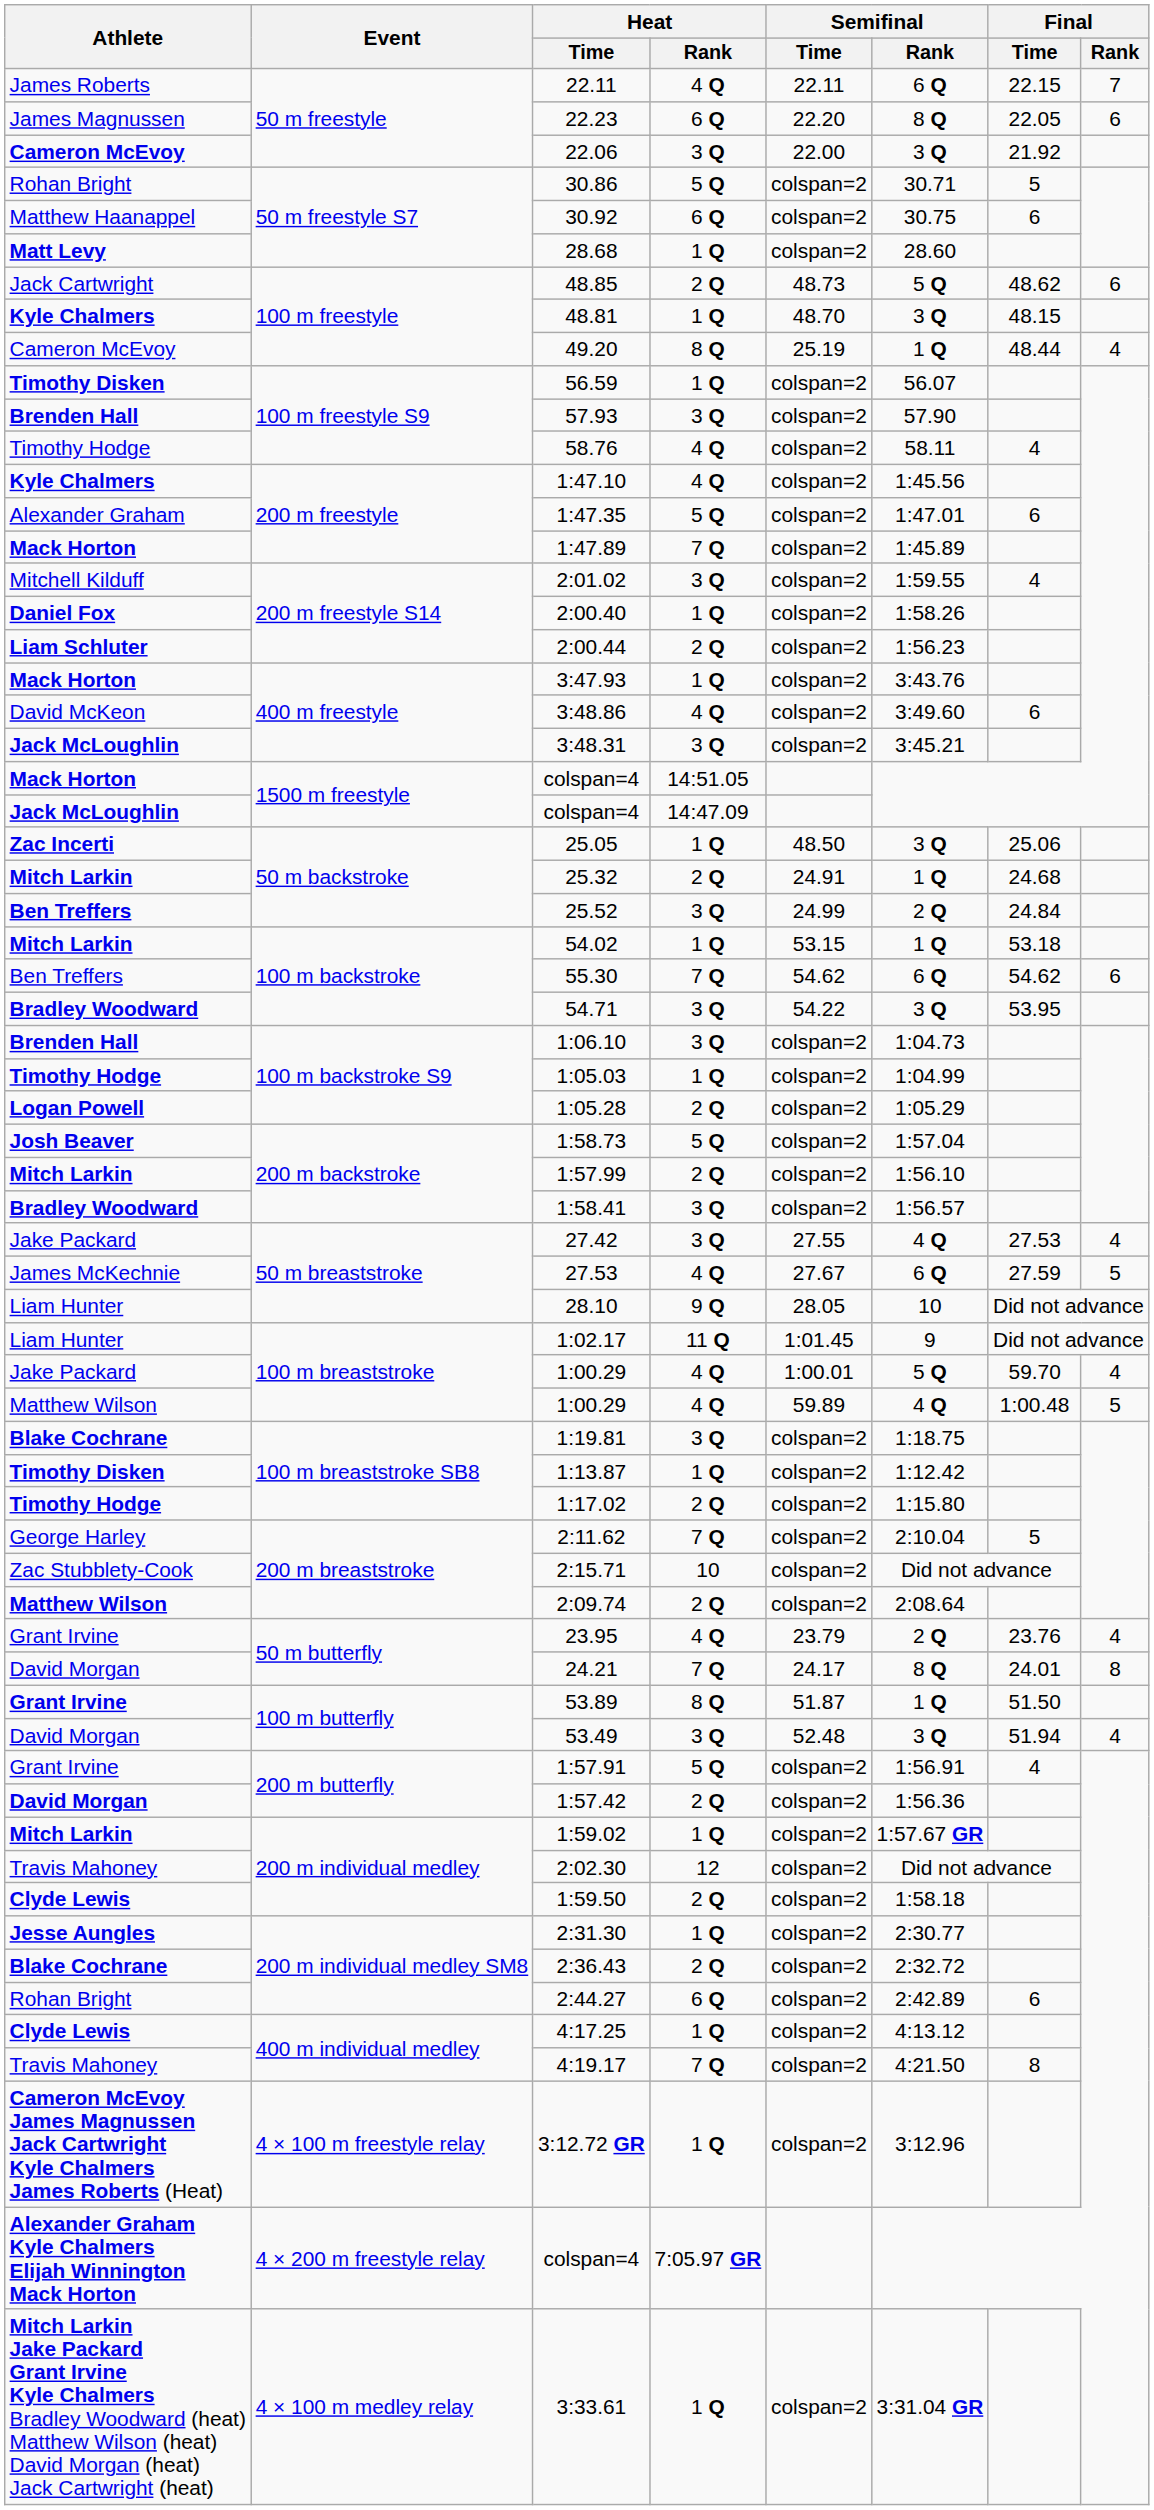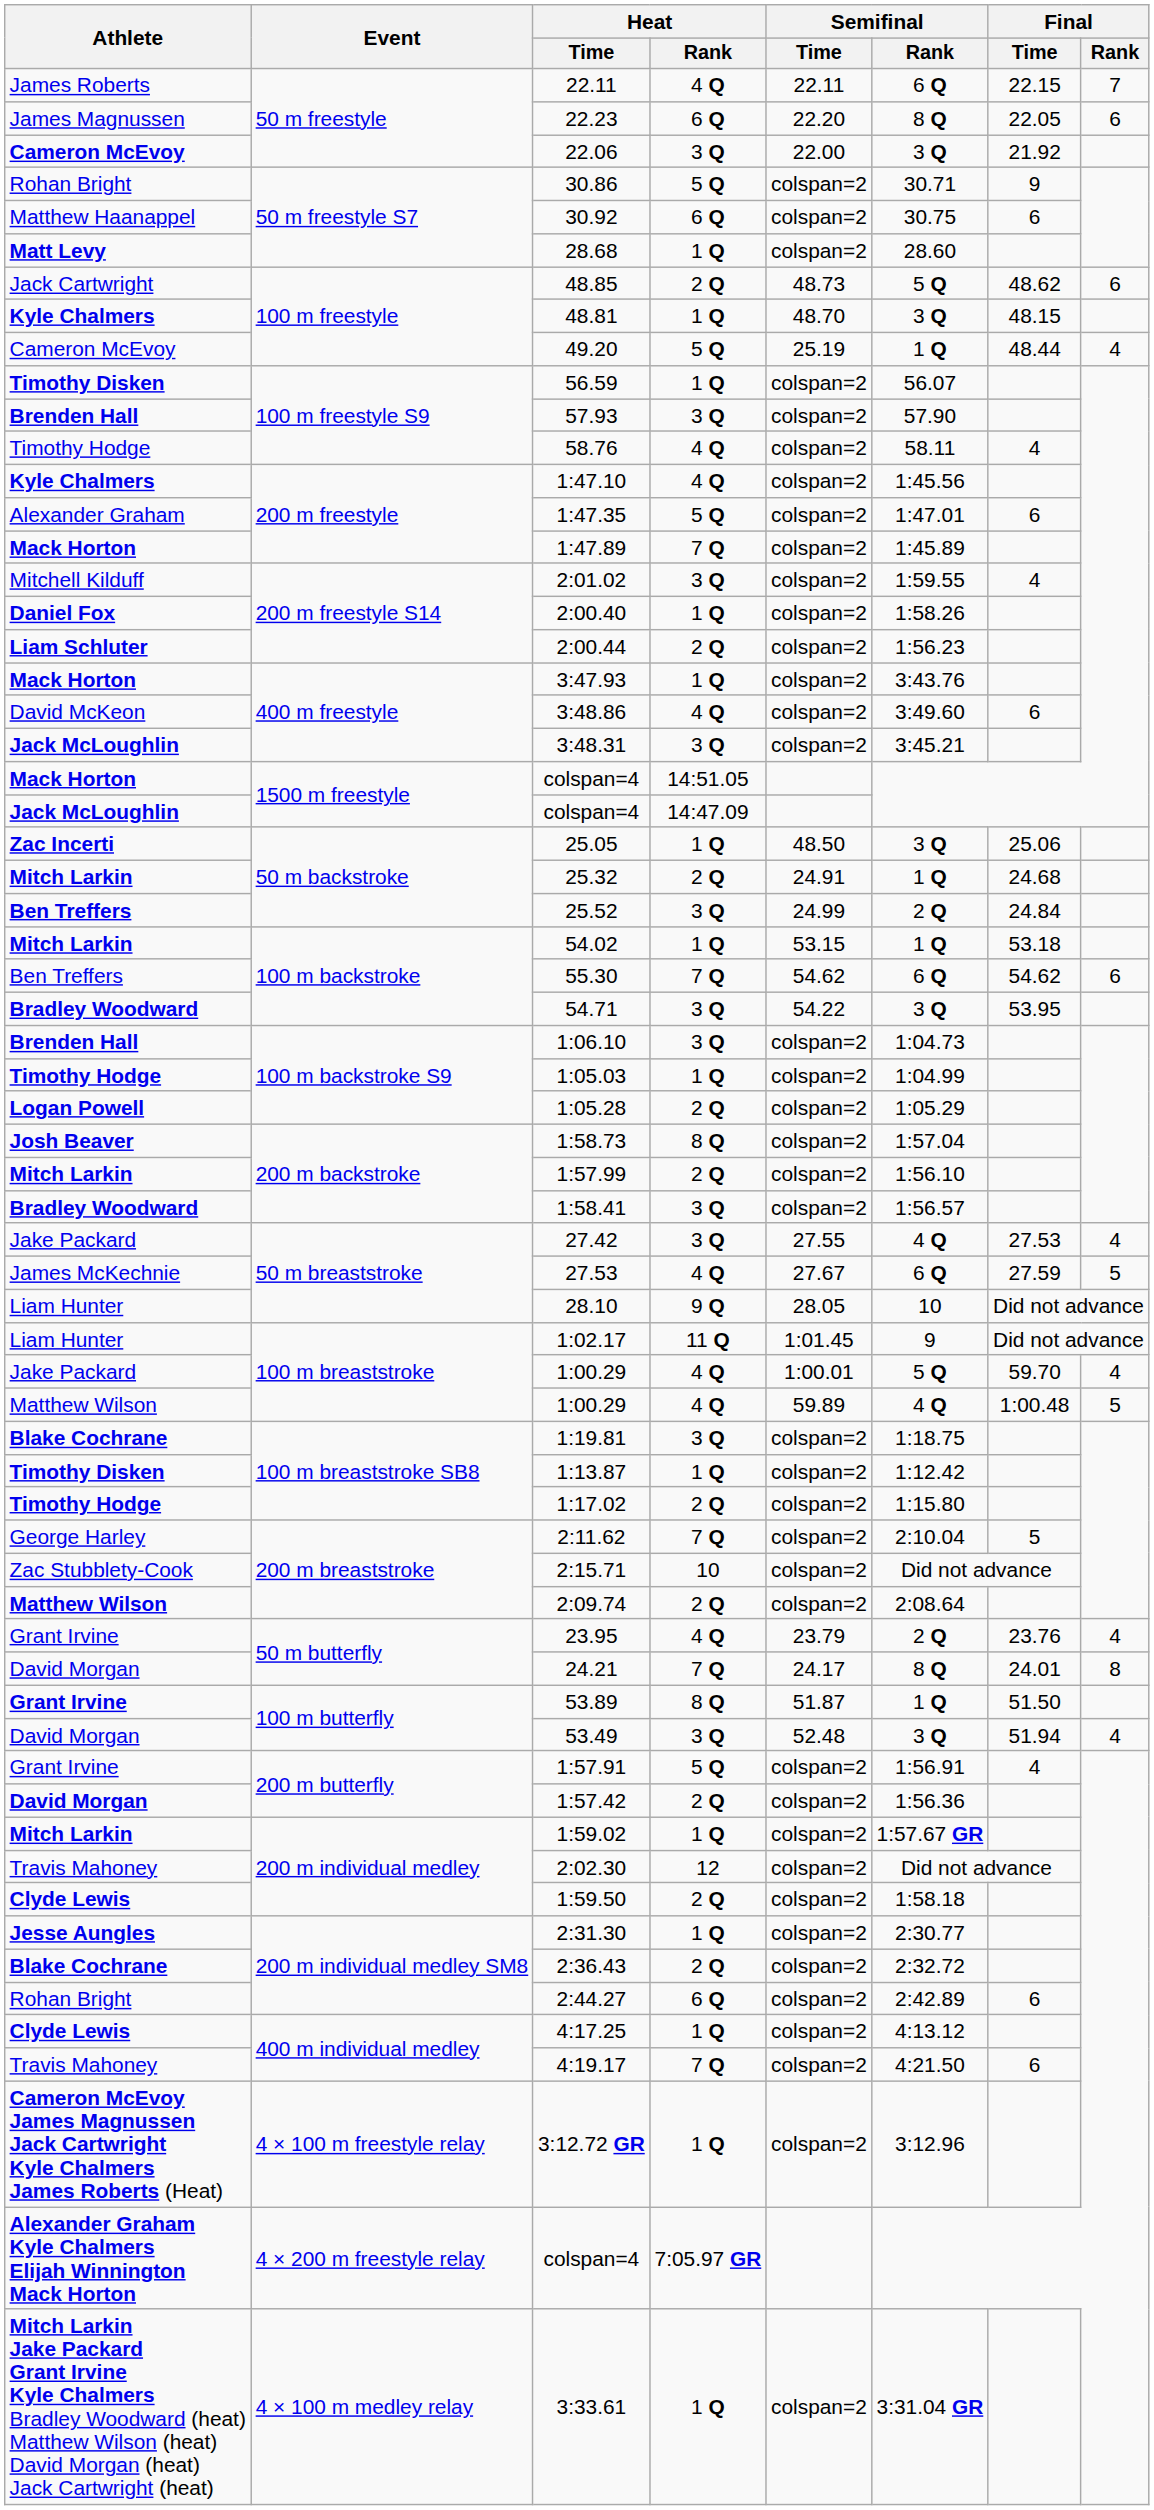(1035, 185) 5 -> (1035, 185) 9
(708, 350) 8 Q -> (708, 350) 5 Q
(708, 1141) 5 Q -> (708, 1141) 8 Q
(1035, 2065) 8 -> (1035, 2065) 6
